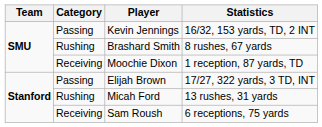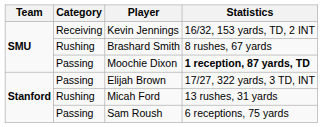(75, 30) Passing -> (79, 30) Receiving
(79, 63) Receiving -> (75, 63) Passing
(244, 63) normal -> (247, 63) bold
(79, 113) Receiving -> (75, 113) Passing
